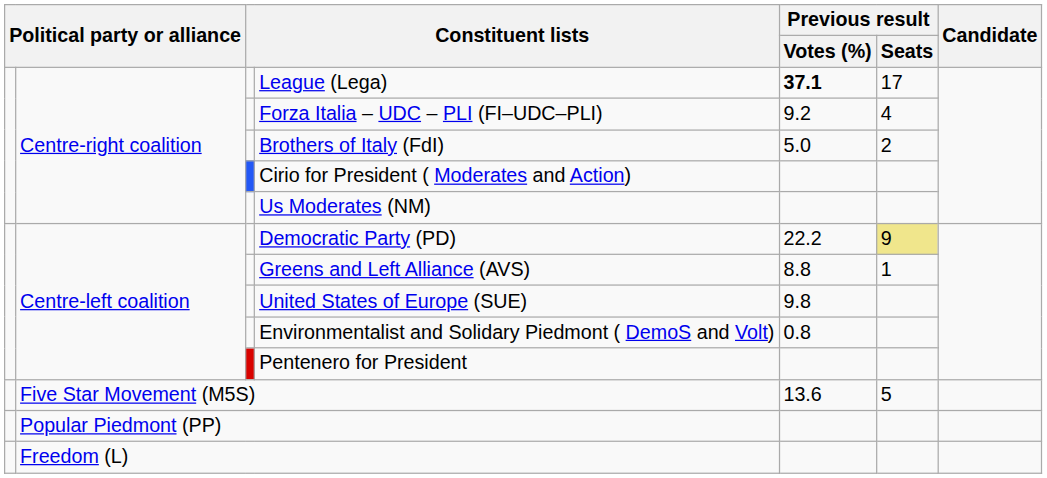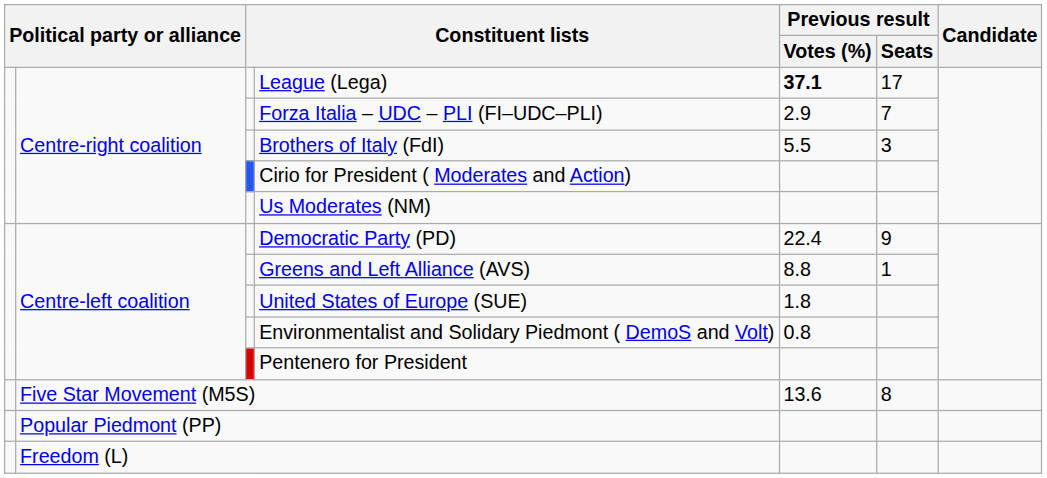(797, 113) 9.2 -> (797, 113) 2.9
(886, 113) 4 -> (886, 113) 7
(797, 144) 5.0 -> (797, 144) 5.5
(886, 144) 2 -> (886, 144) 3
(803, 238) 22.2 -> (803, 238) 22.4
(886, 238) khaki background -> (886, 238) no background
(797, 301) 9.8 -> (797, 301) 1.8
(886, 394) 5 -> (886, 394) 8
